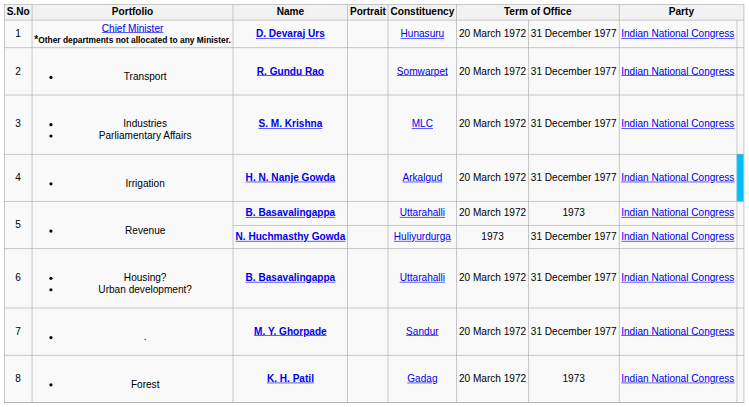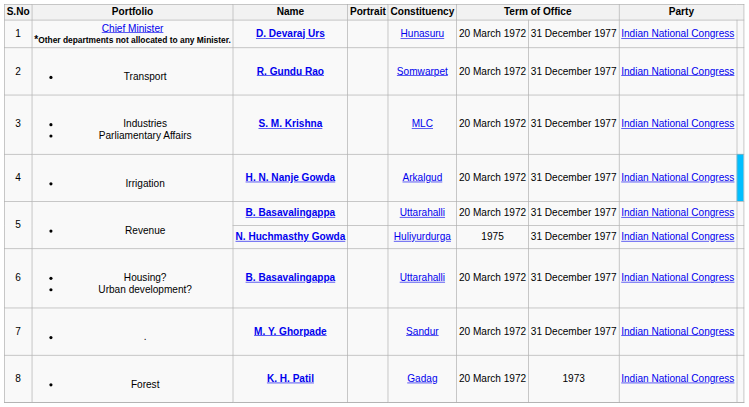(574, 213) 1973 -> (574, 213) 31 December 1977
(493, 237) 1973 -> (493, 237) 1975
